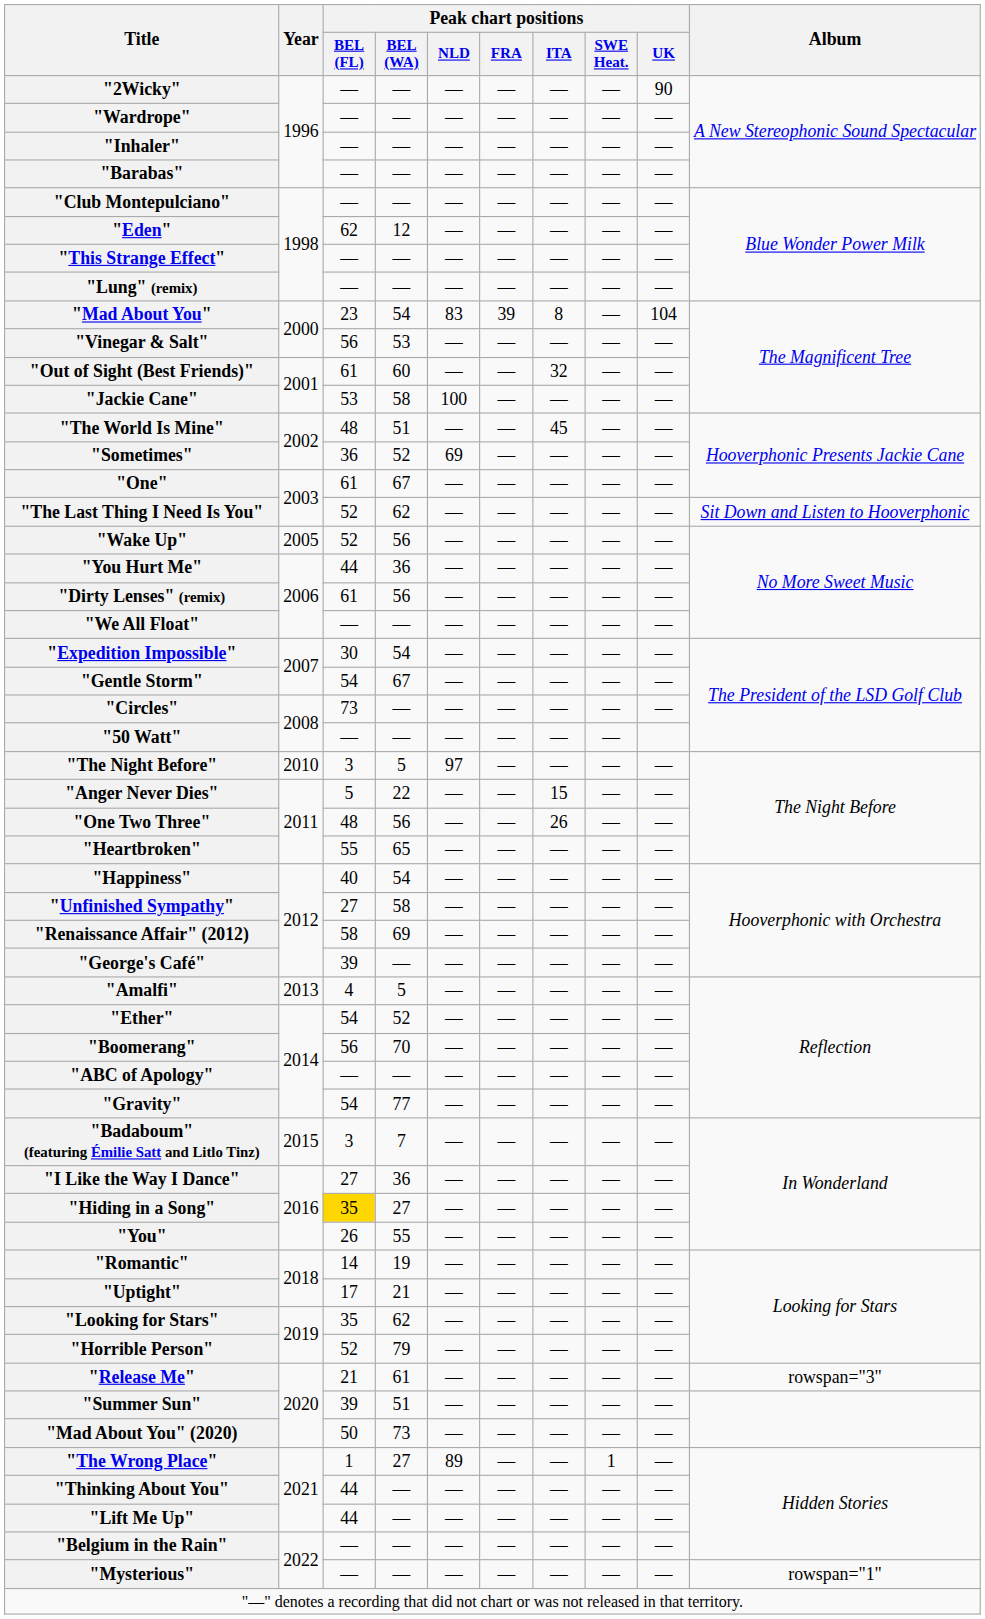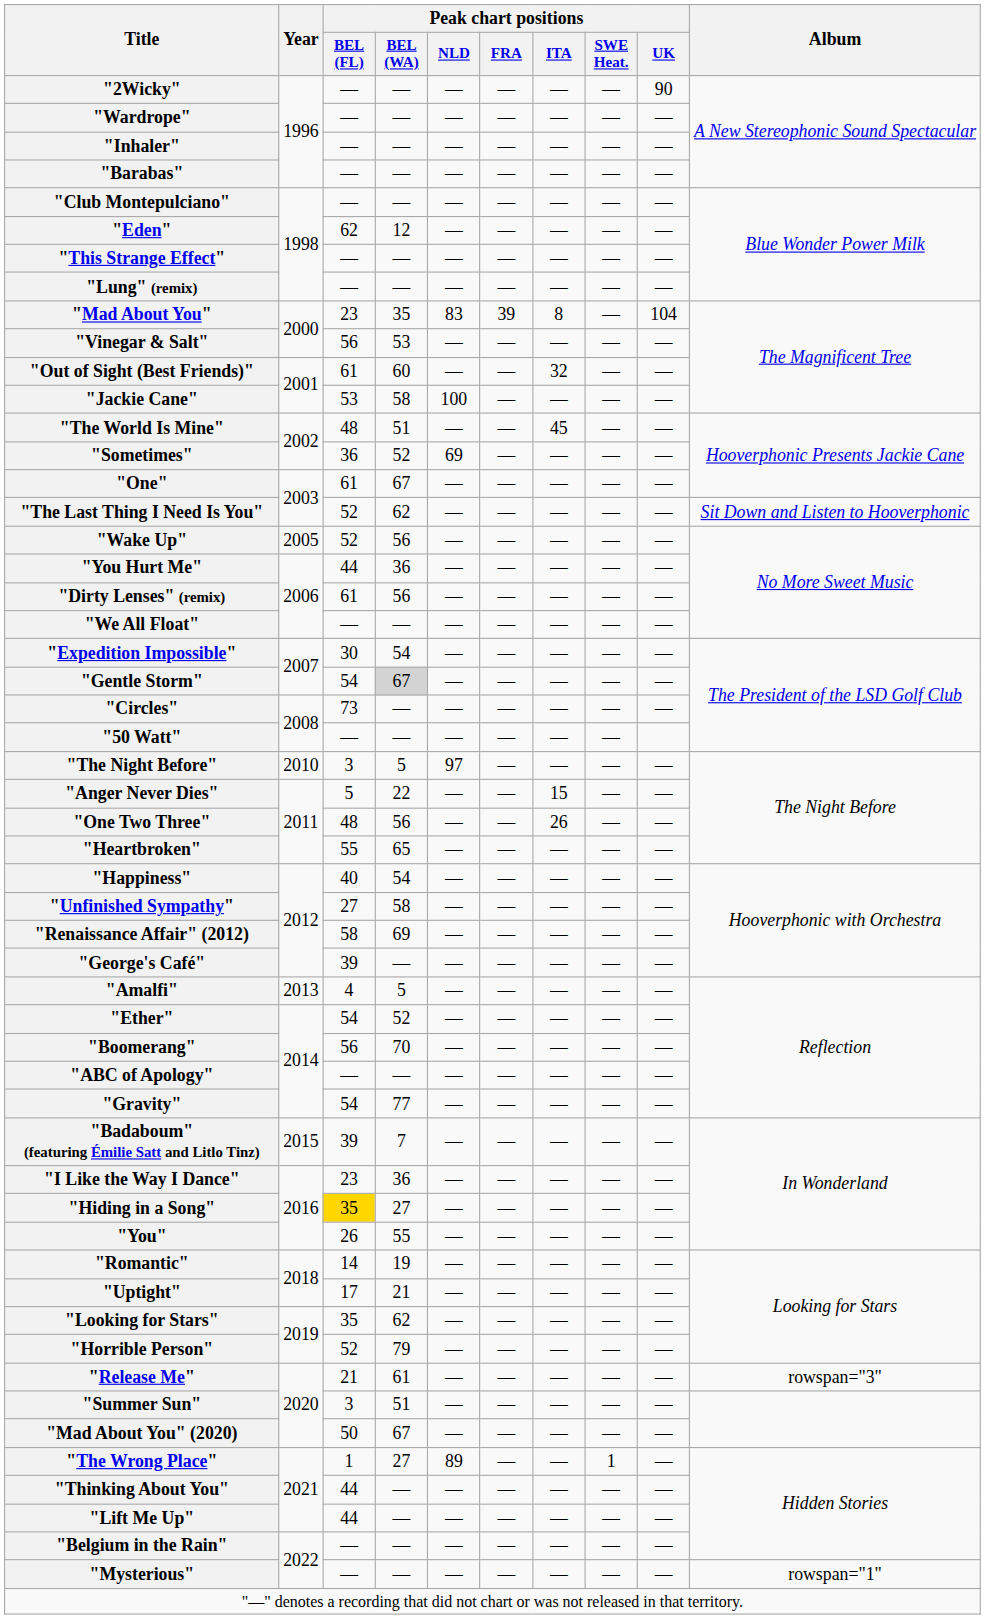(401, 314) 54 -> (401, 314) 35
(401, 680) no background -> (401, 680) lightgrey background
(349, 1141) 3 -> (349, 1141) 39
(349, 1179) 27 -> (349, 1179) 23
(349, 1405) 39 -> (349, 1405) 3
(401, 1433) 73 -> (401, 1433) 67
